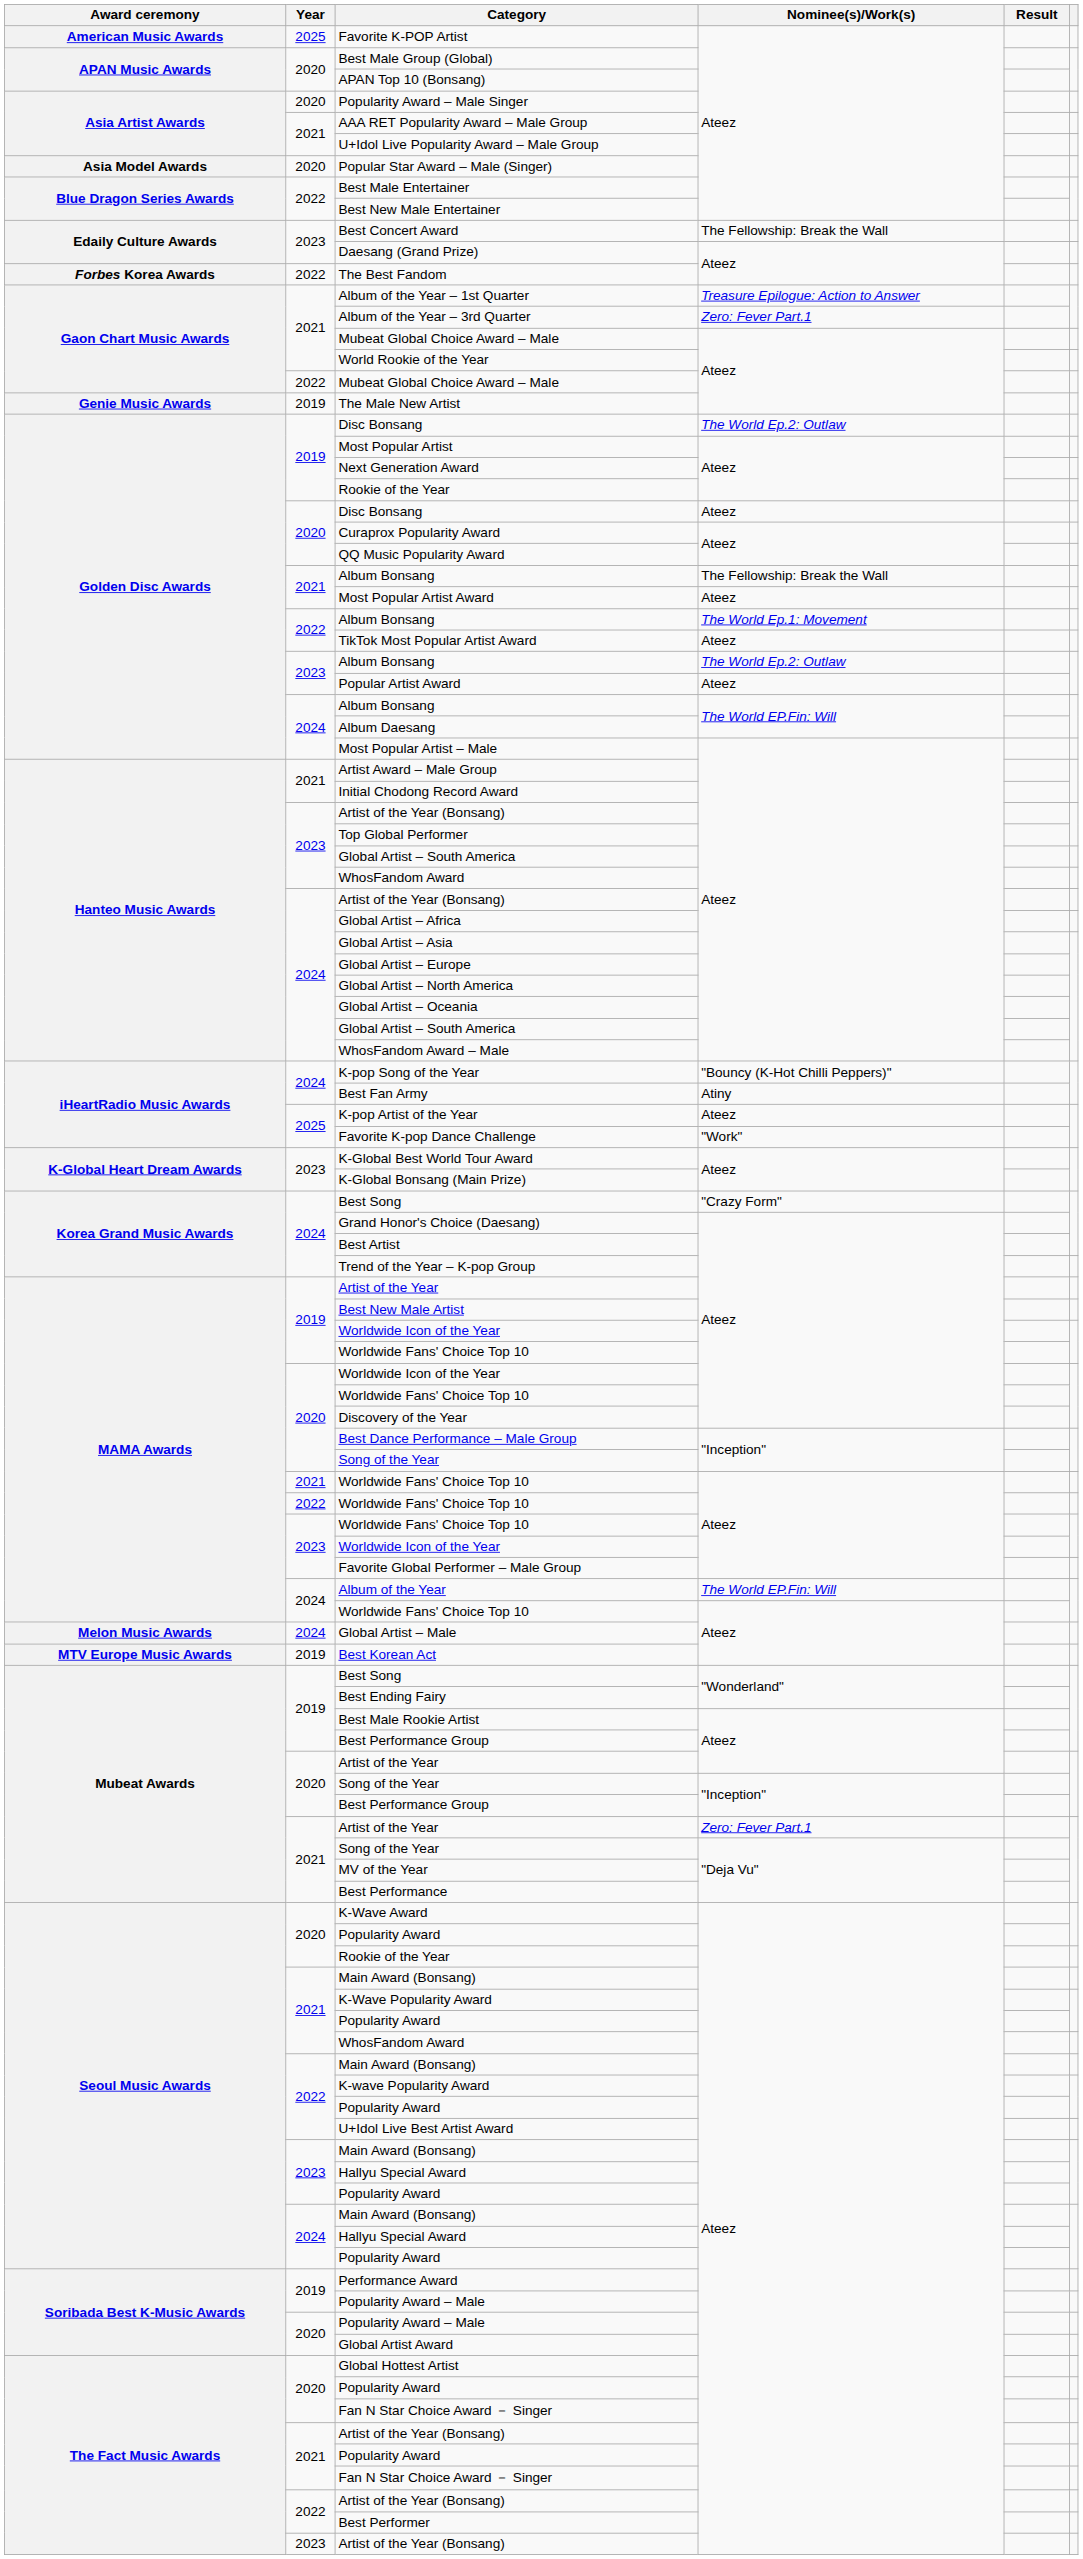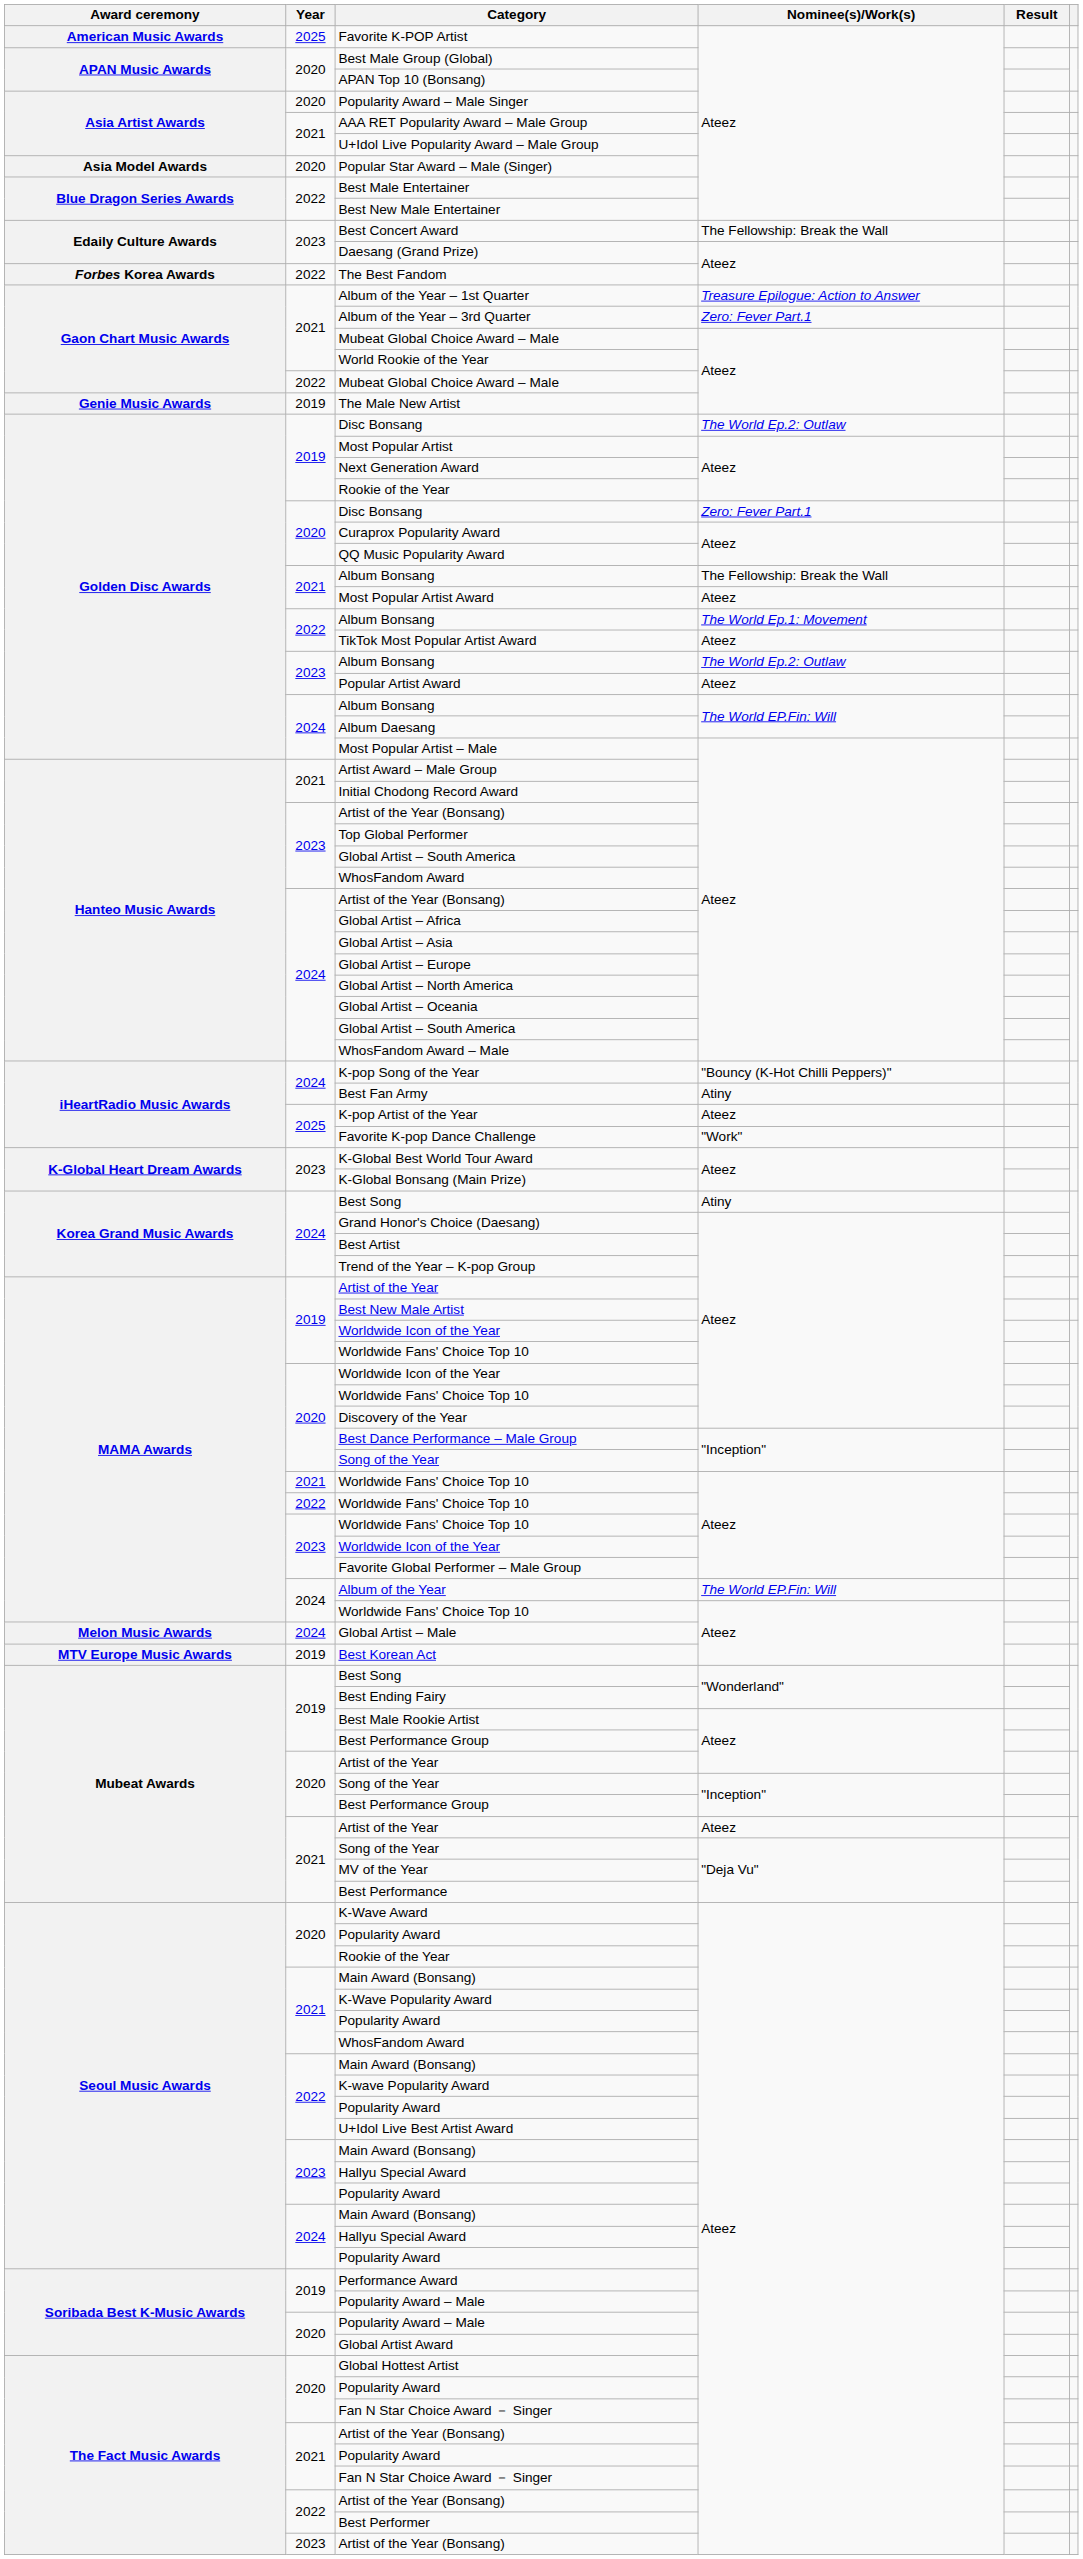(719, 511) Ateez -> (756, 511) Zero: Fever Part.1
(742, 1201) "Crazy Form" -> (716, 1201) Atiny
(756, 1827) Zero: Fever Part.1 -> (719, 1827) Ateez
